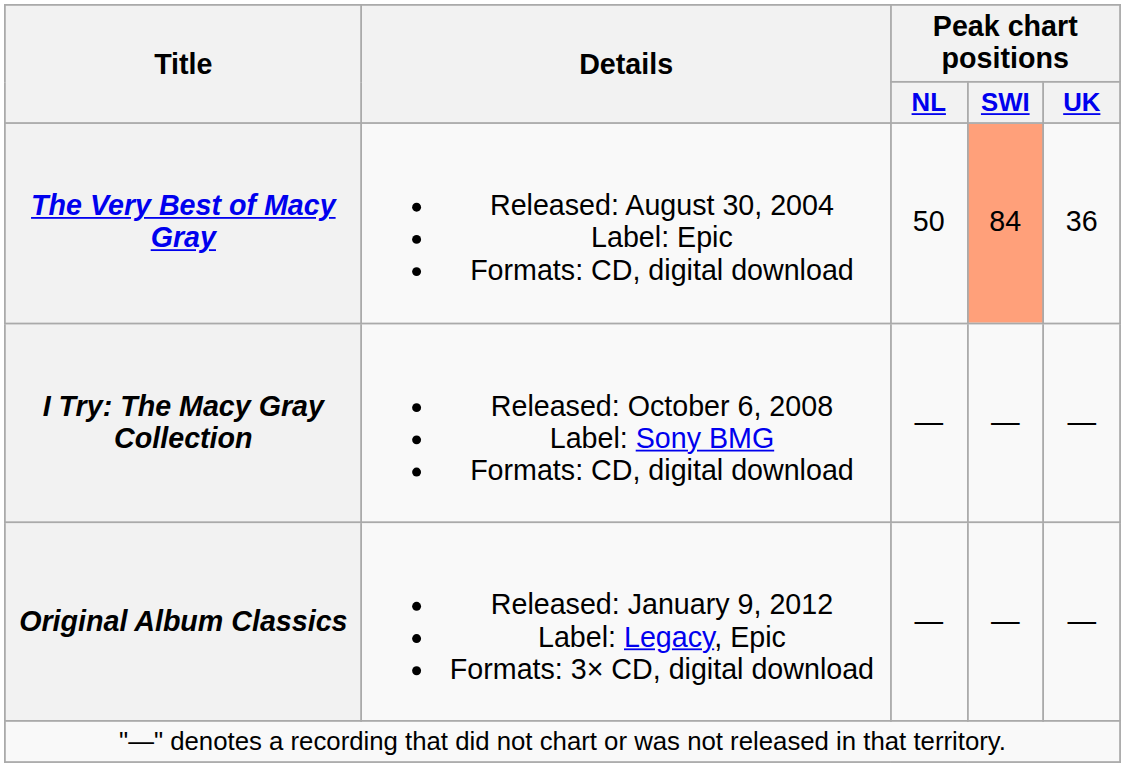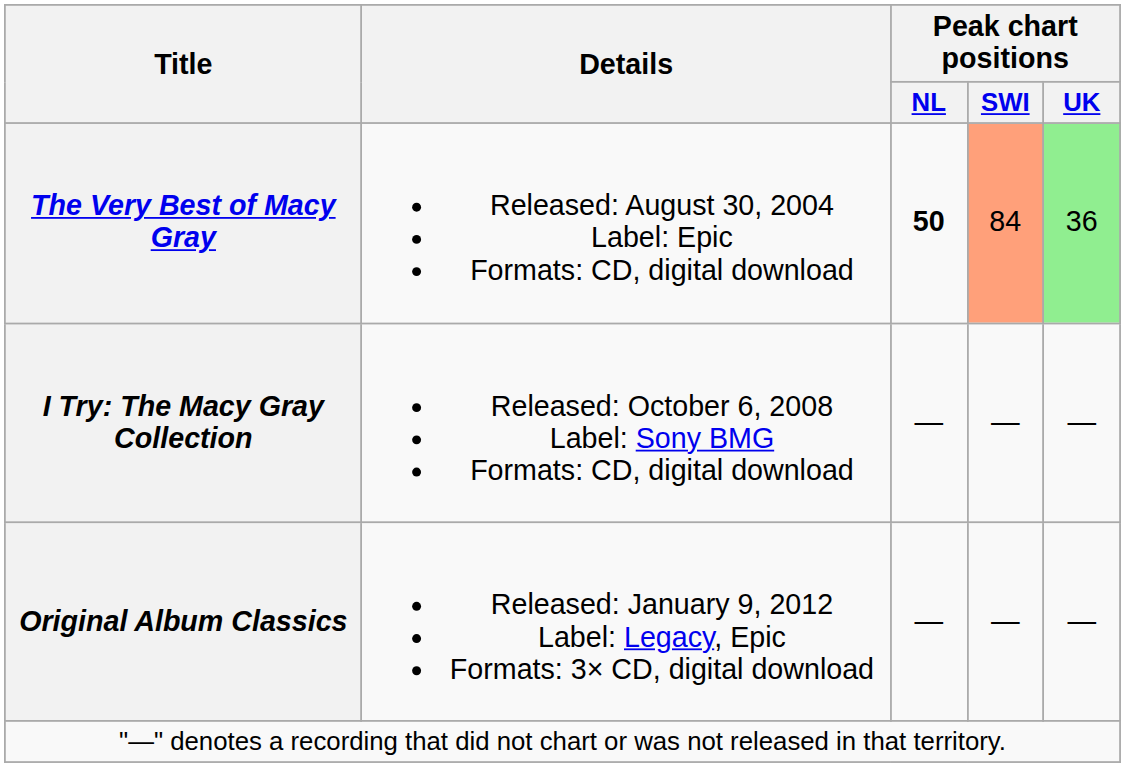(929, 222) normal -> (929, 222) bold
(1082, 222) no background -> (1082, 222) lightgreen background
